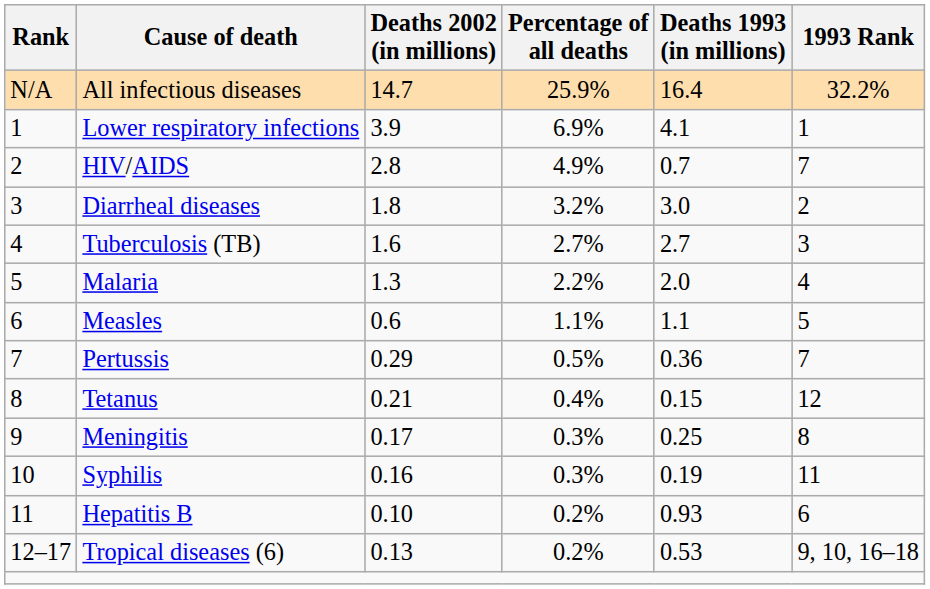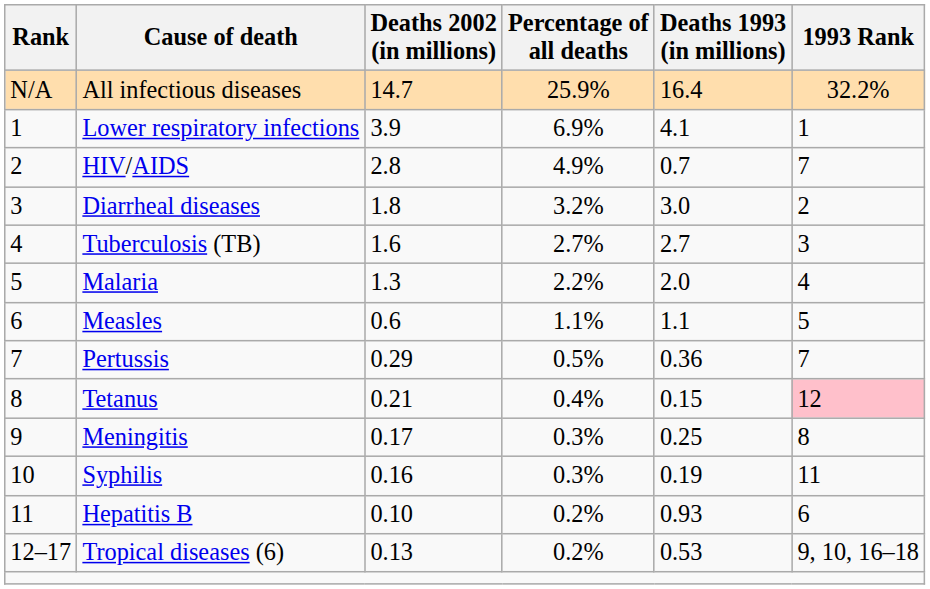(810, 398) no background -> (810, 398) pink background
